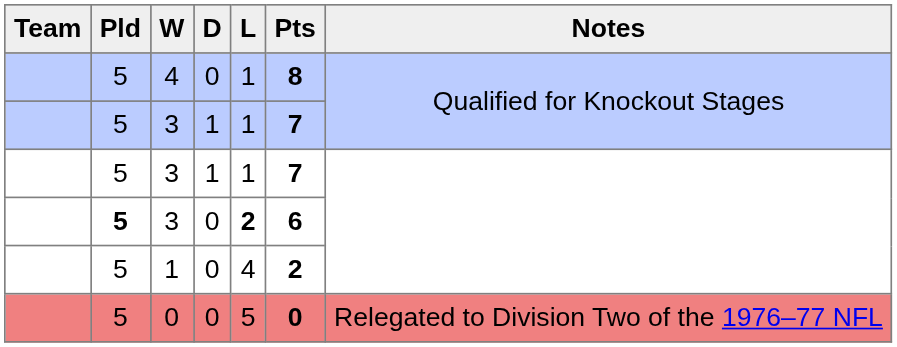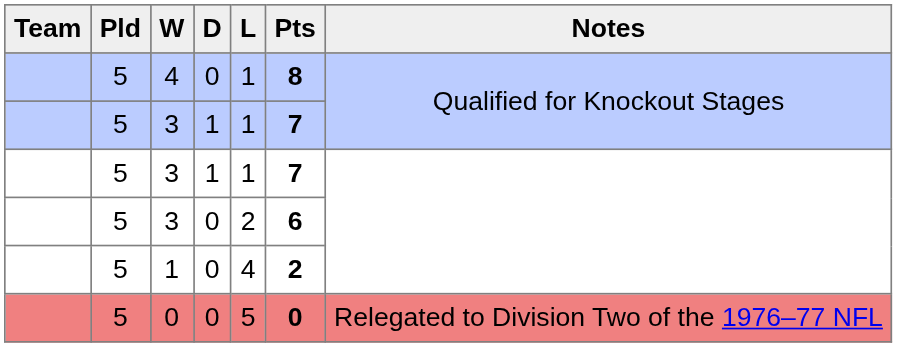(120, 221) bold -> (120, 221) normal
(248, 221) bold -> (248, 221) normal
